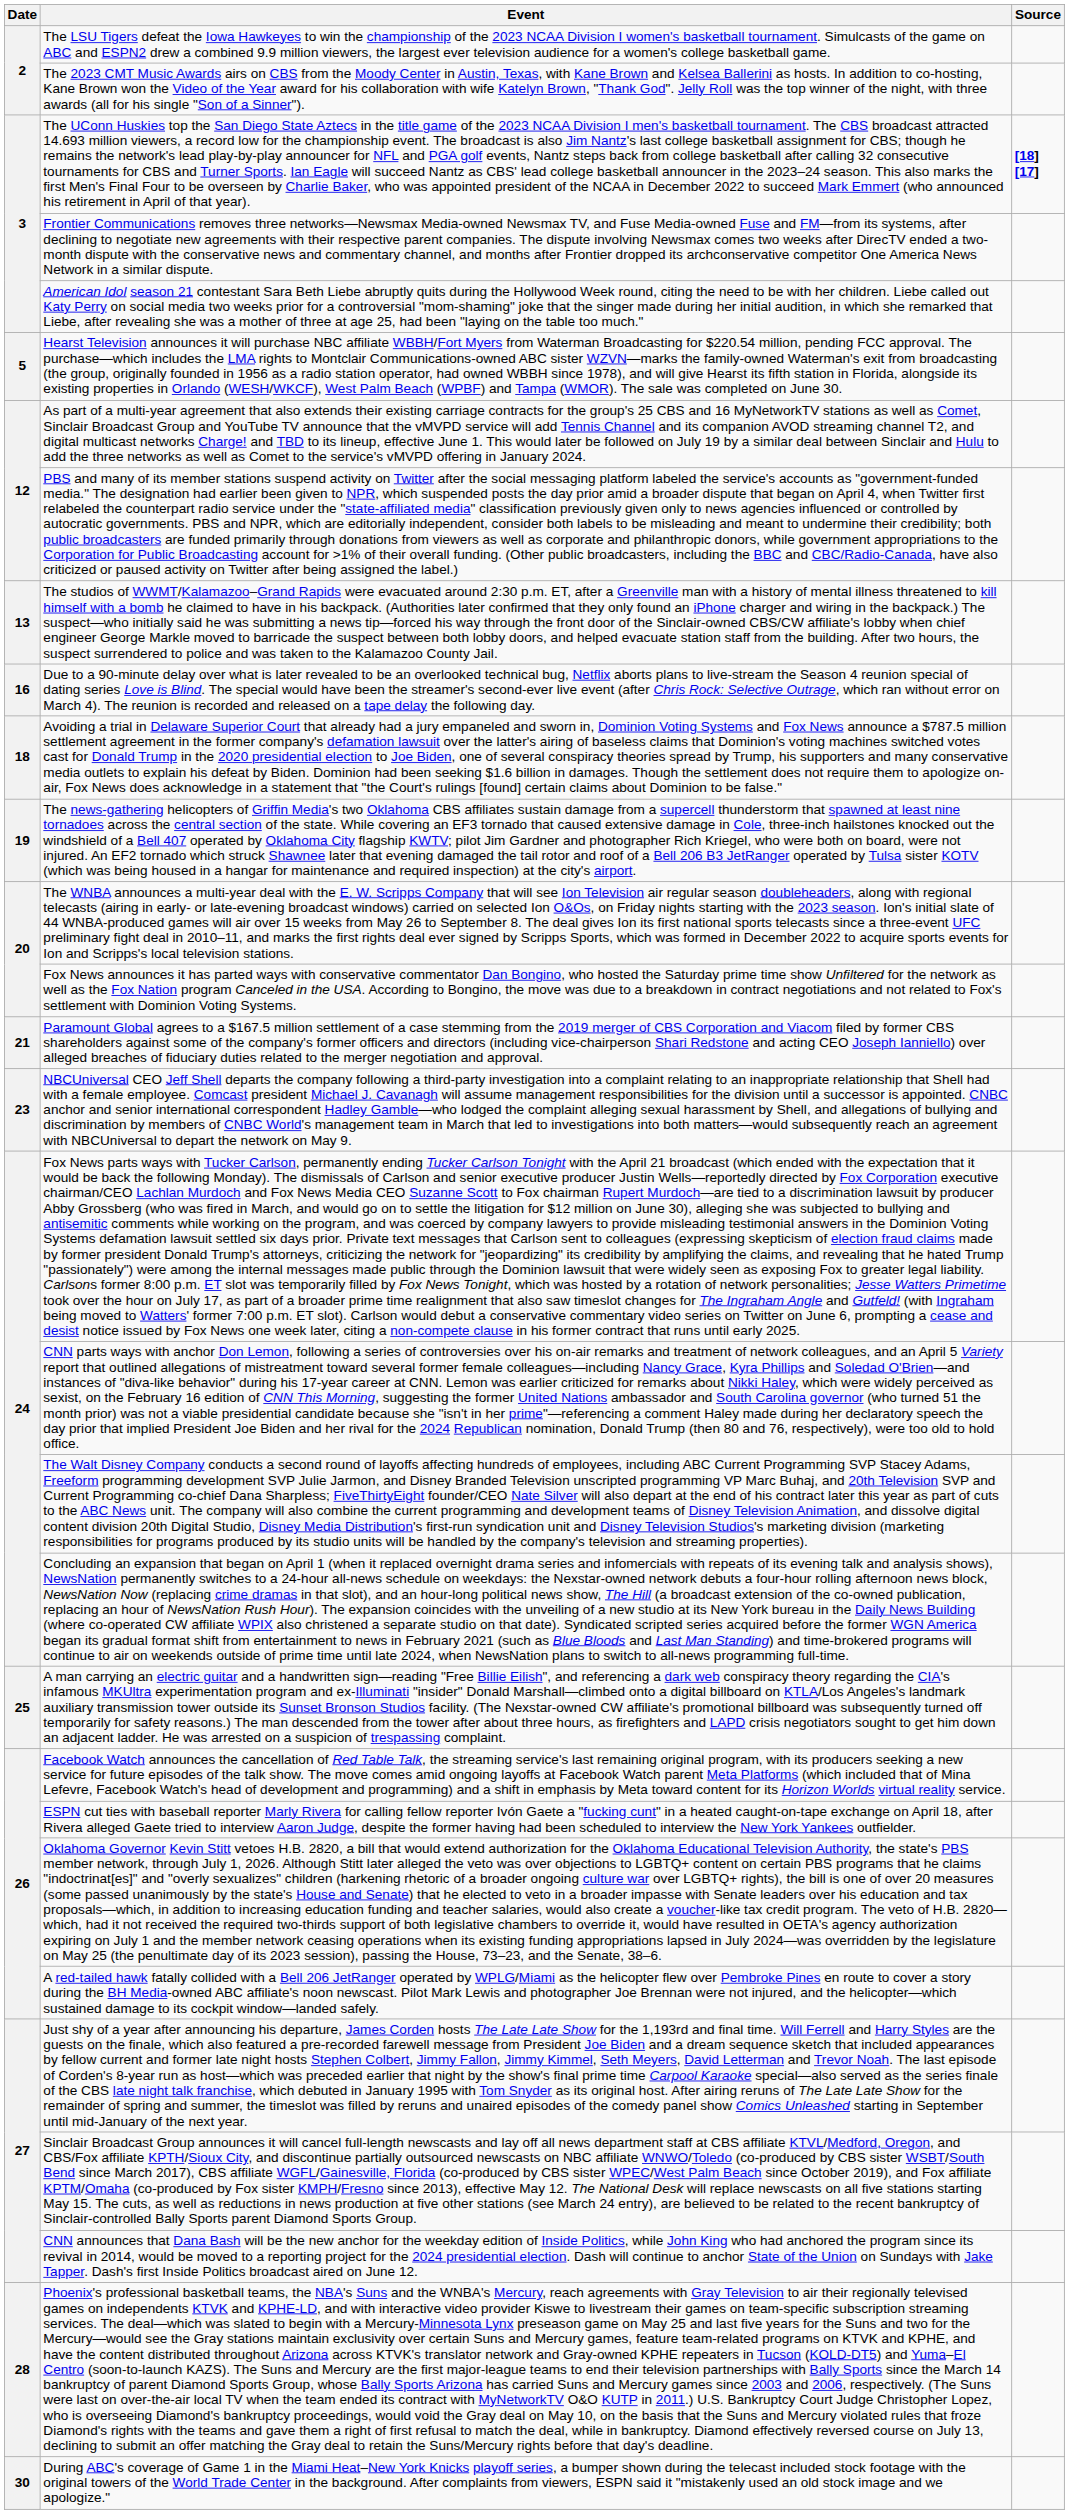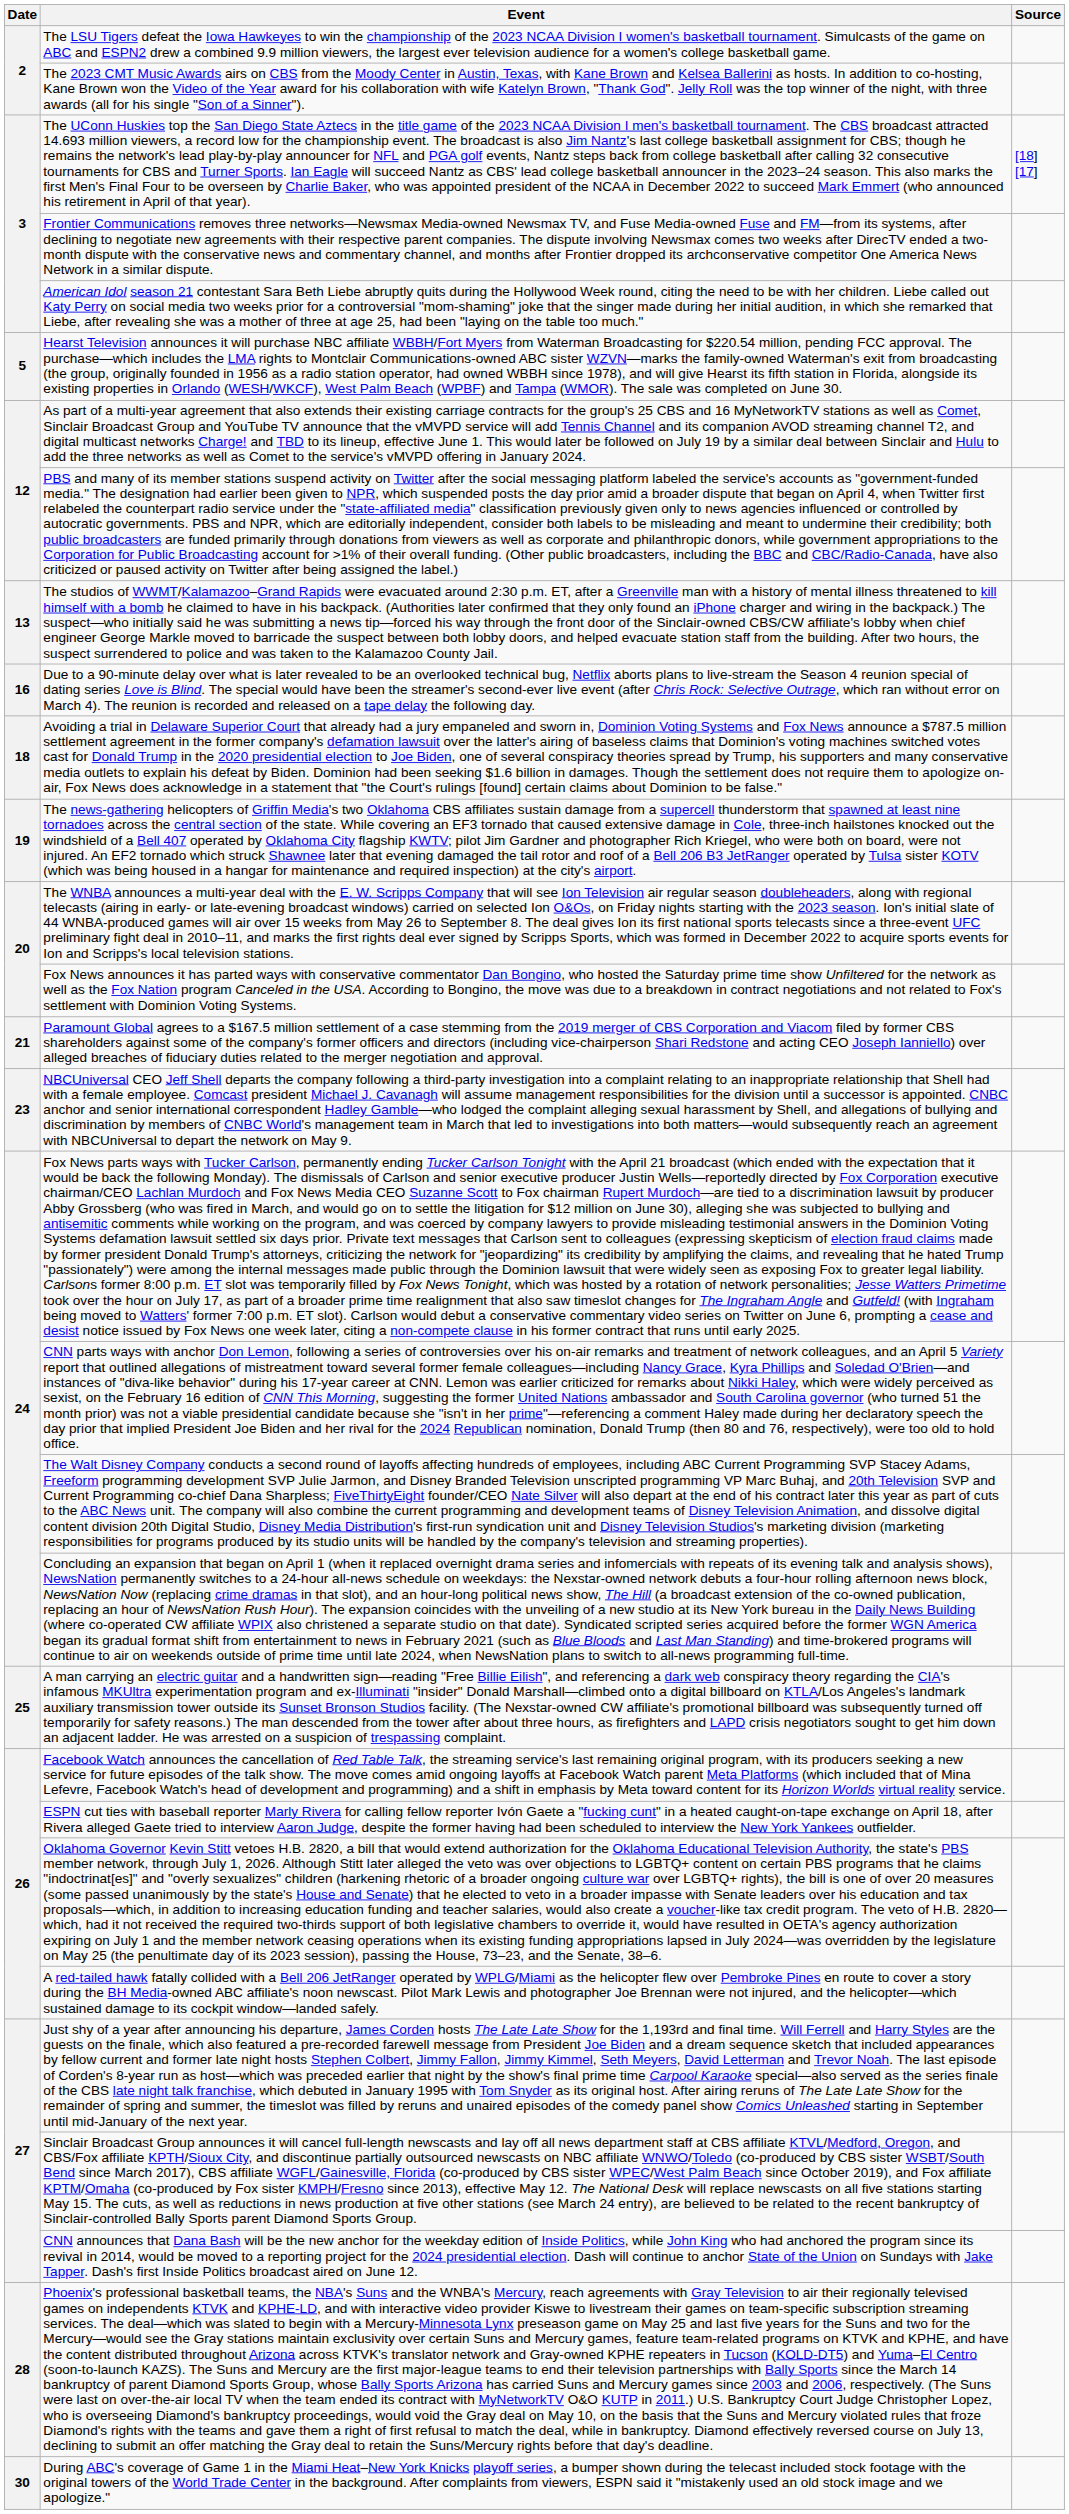(1027, 164) bold -> (1026, 164) normal
